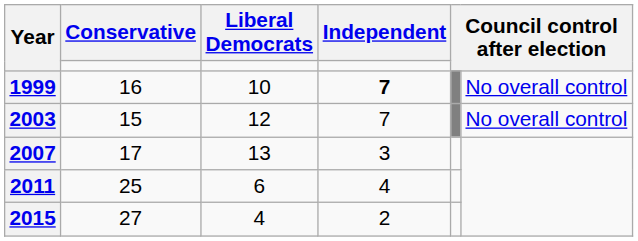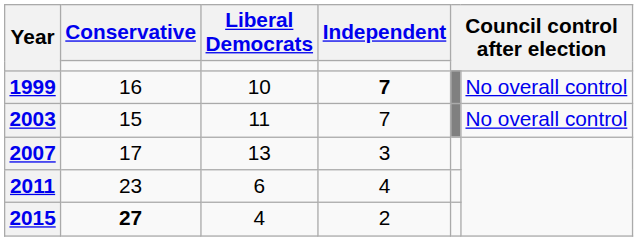(259, 119) 12 -> (259, 119) 11
(131, 185) 25 -> (131, 185) 23
(131, 218) normal -> (131, 218) bold
